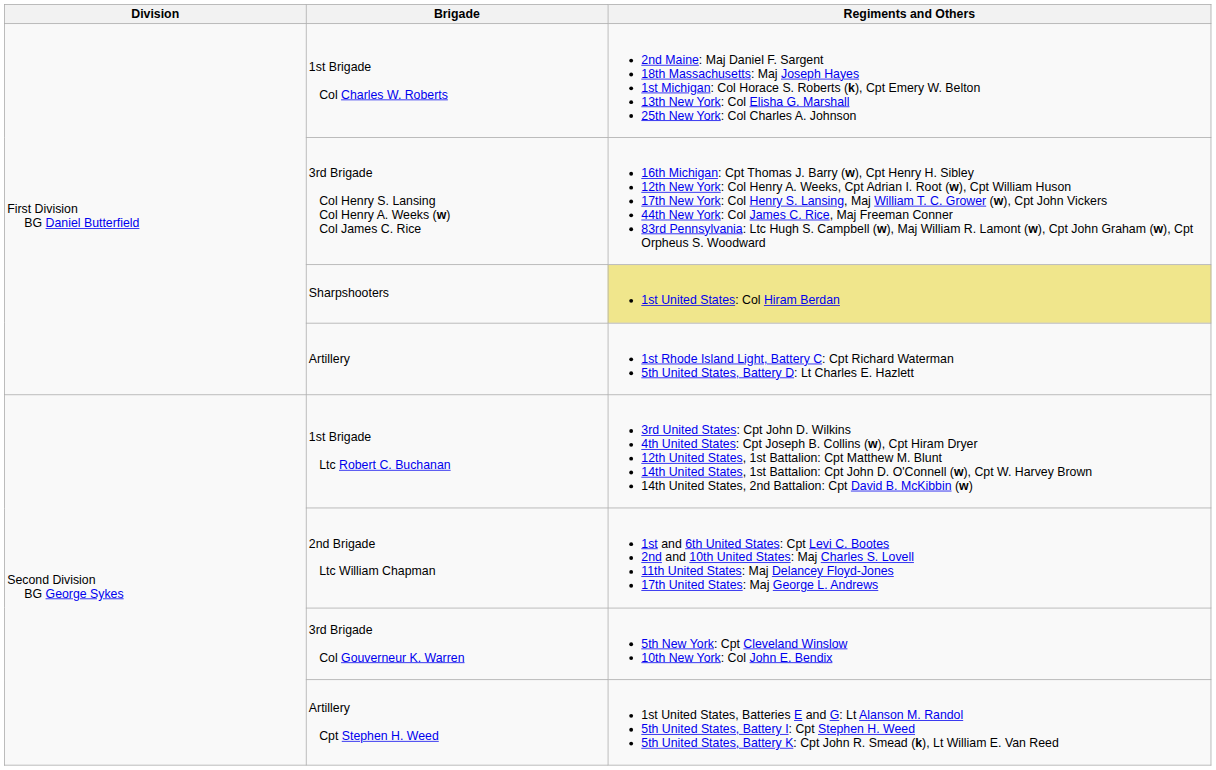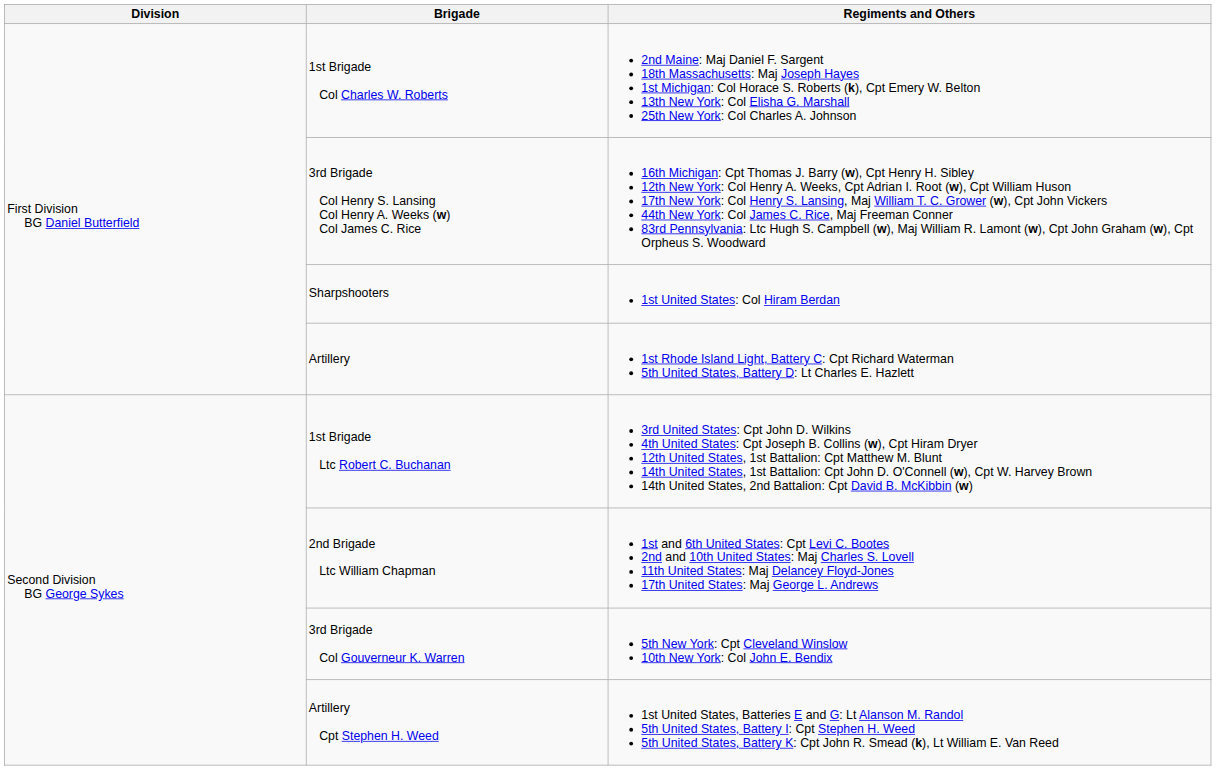(909, 301) khaki background -> (909, 301) no background
